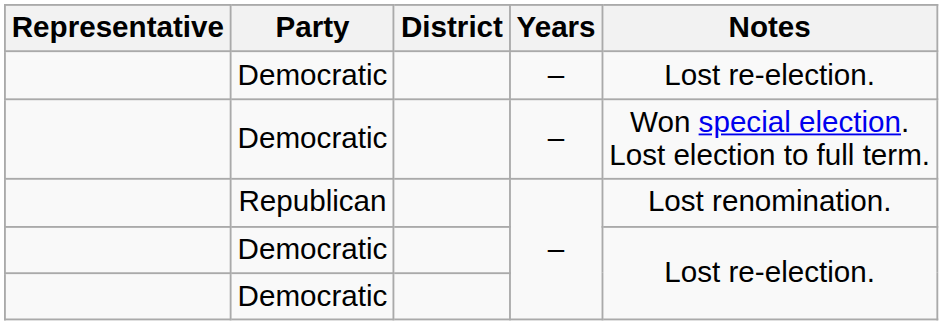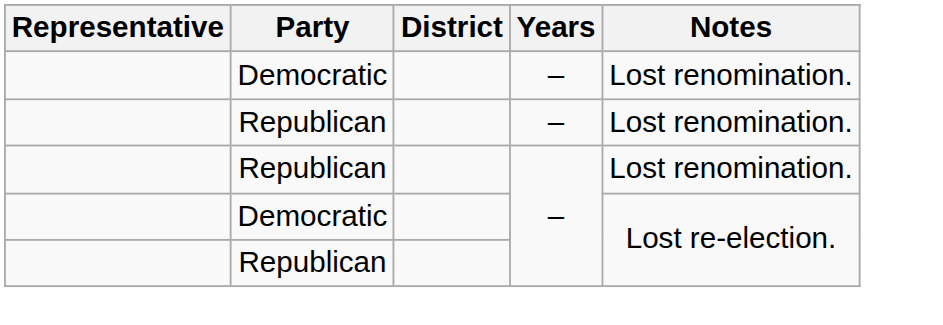(770, 74) Lost re-election. -> (731, 74) Lost renomination.
(312, 138) Democratic -> (312, 121) Republican
(770, 138) Won special election. Lost election to full term. -> (731, 121) Lost renomination.
(312, 295) Democratic -> (312, 262) Republican
